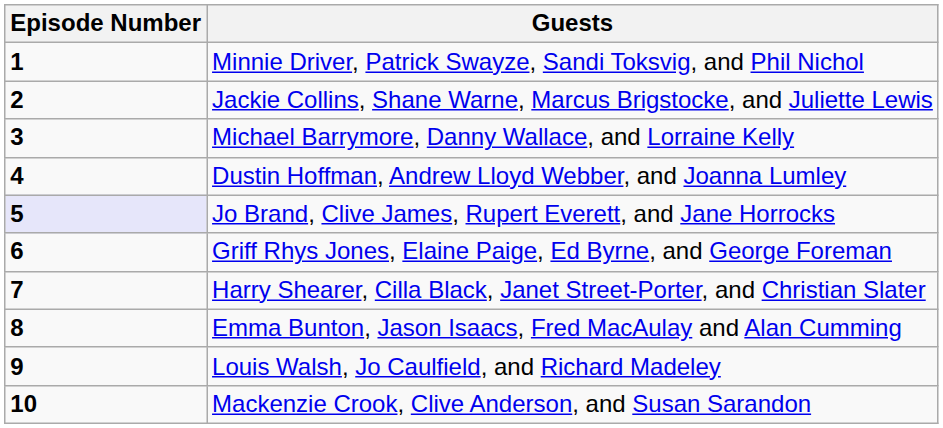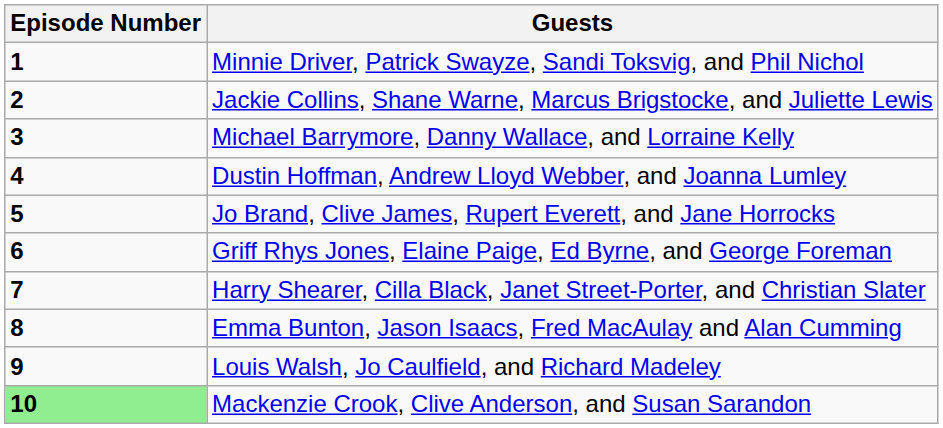(17, 213) lavender background -> (17, 213) no background
(24, 404) no background -> (24, 404) lightgreen background
